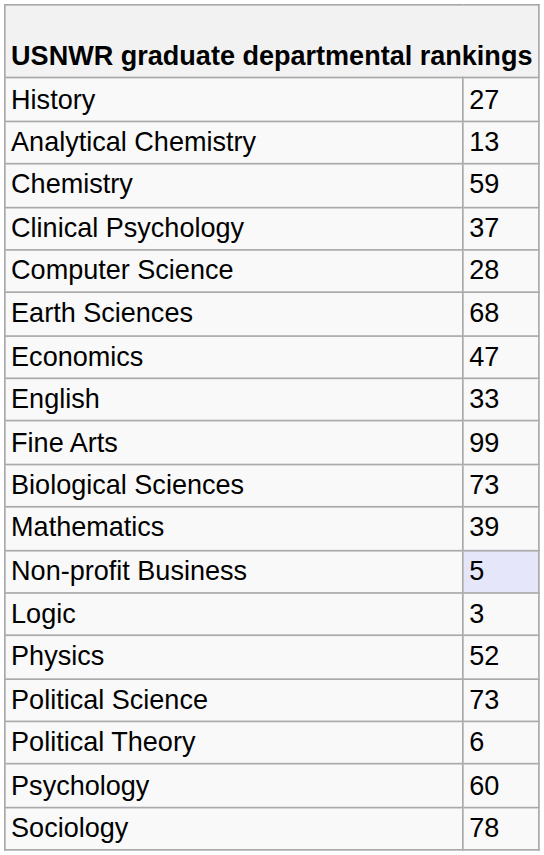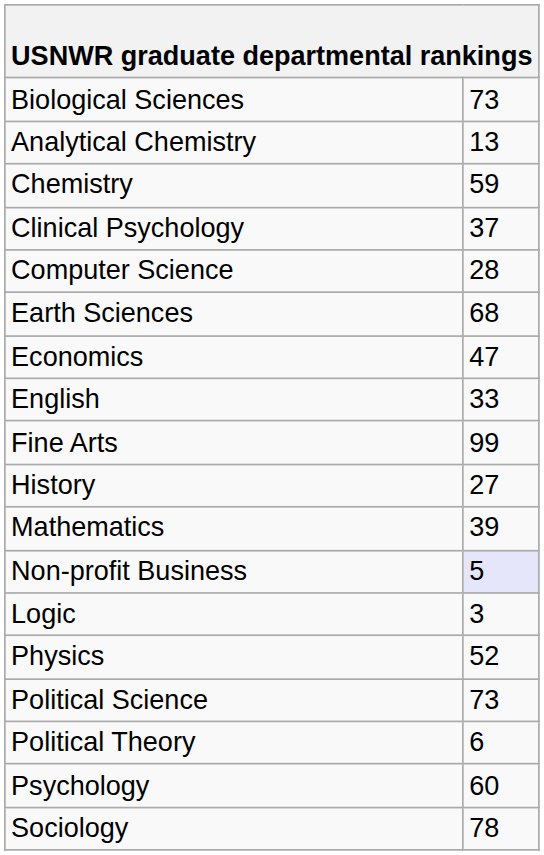rows swapped: (128, 485) <-> (53, 99)
